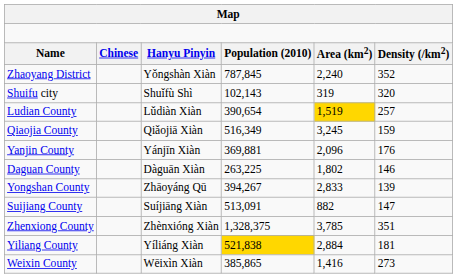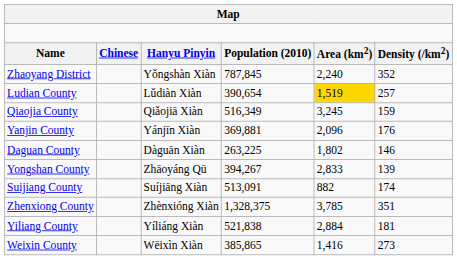- row: (33, 93)
(386, 207) 147 -> (386, 188) 174
(243, 245) gold background -> (243, 226) no background
